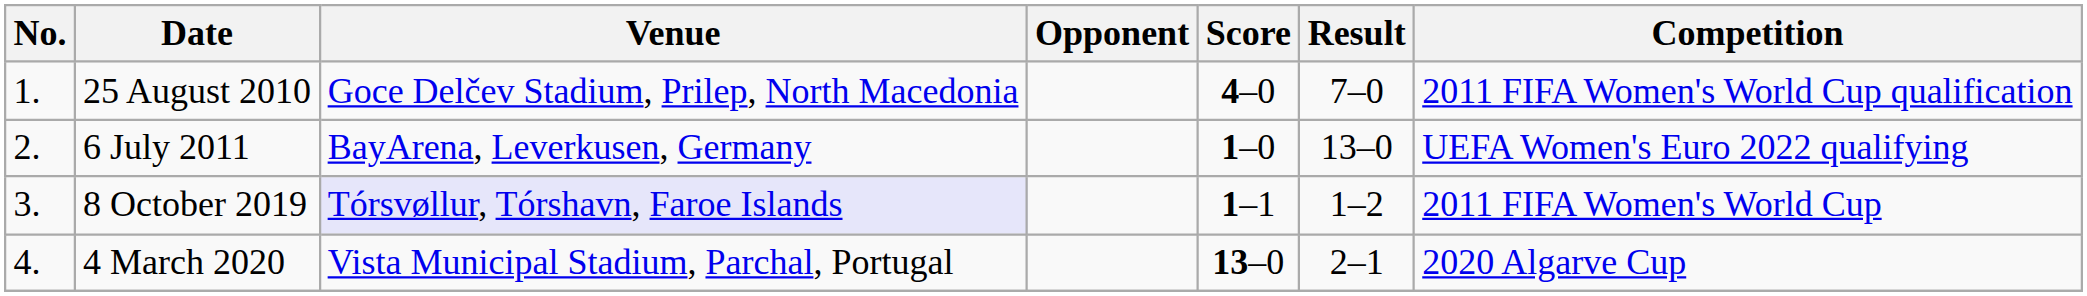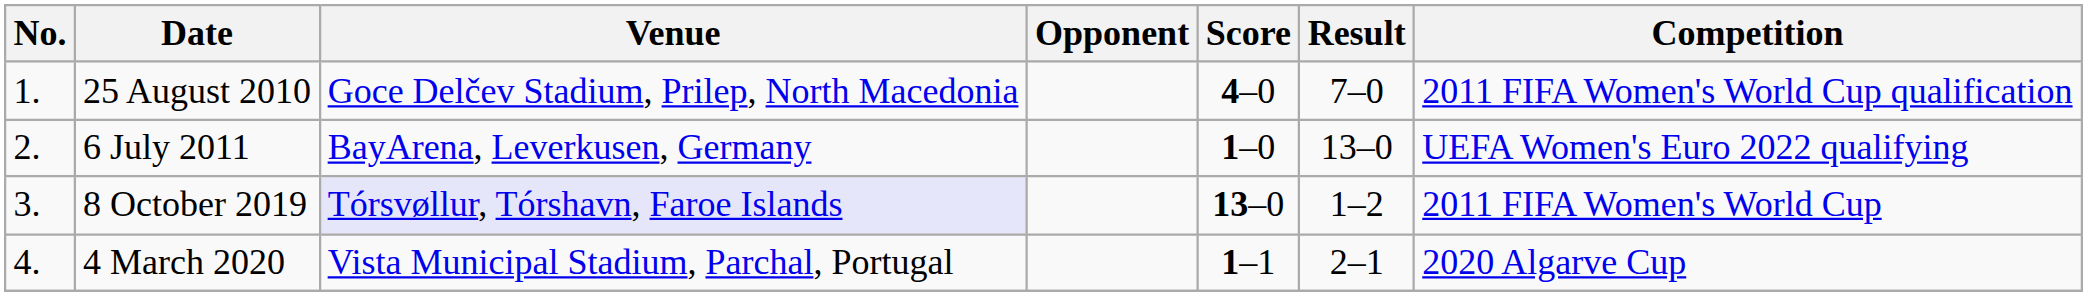(1248, 204) 1–1 -> (1248, 204) 13–0
(1248, 261) 13–0 -> (1248, 261) 1–1
